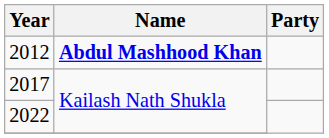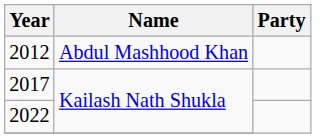(160, 52) bold -> (154, 52) normal
